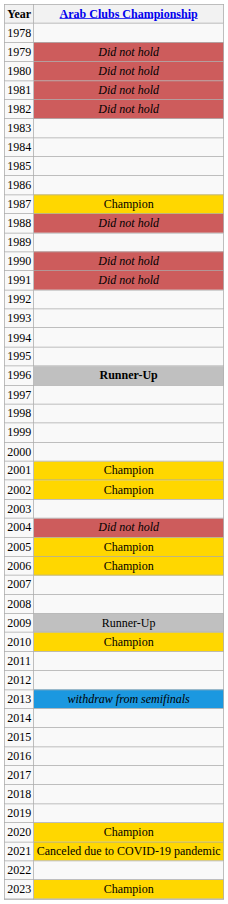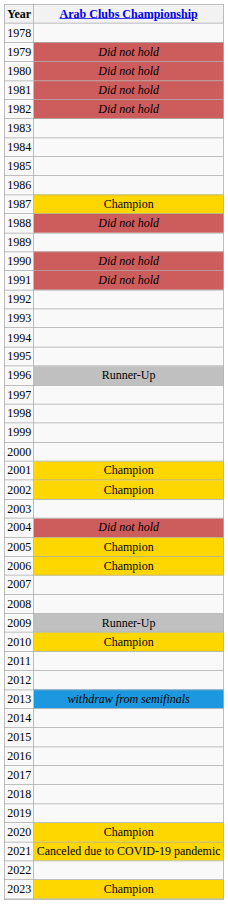(129, 375) bold -> (129, 375) normal
